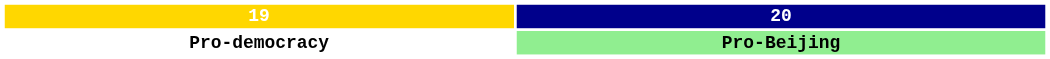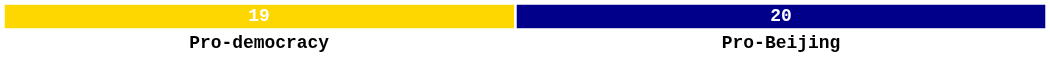(781, 43) lightgreen background -> (781, 43) no background
